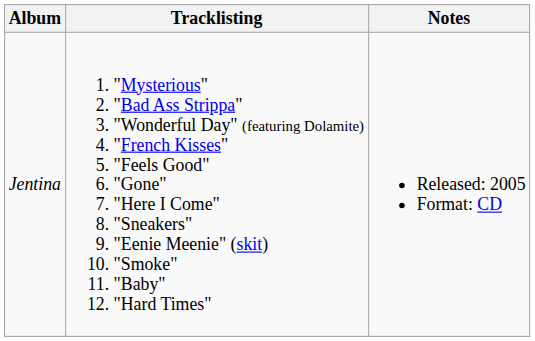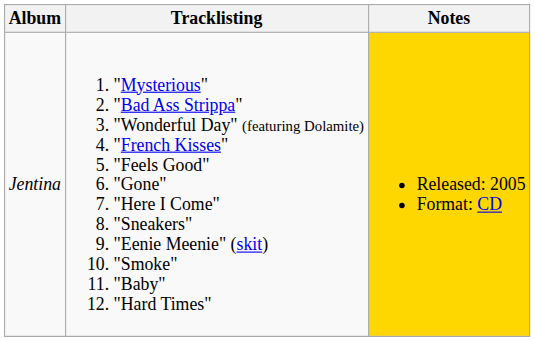(449, 194) no background -> (449, 194) gold background
